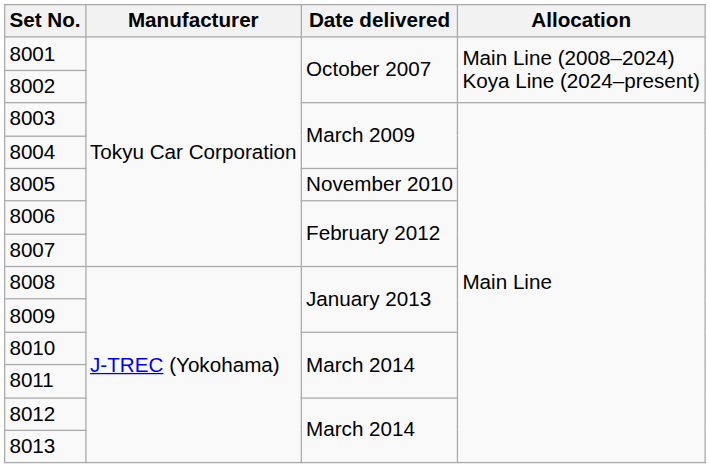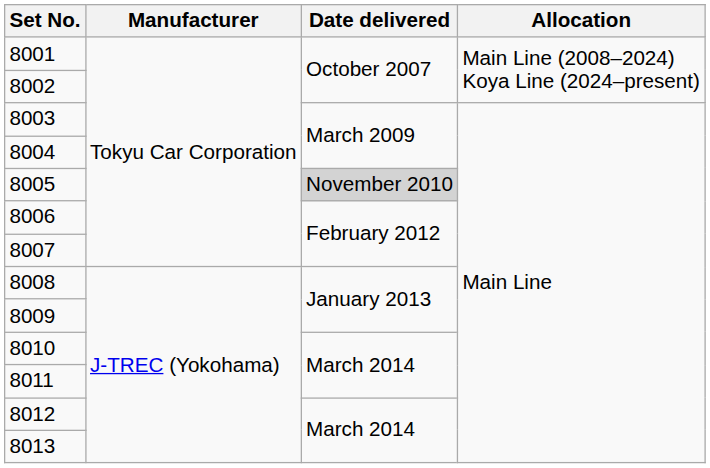(379, 184) no background -> (379, 184) lightgrey background
